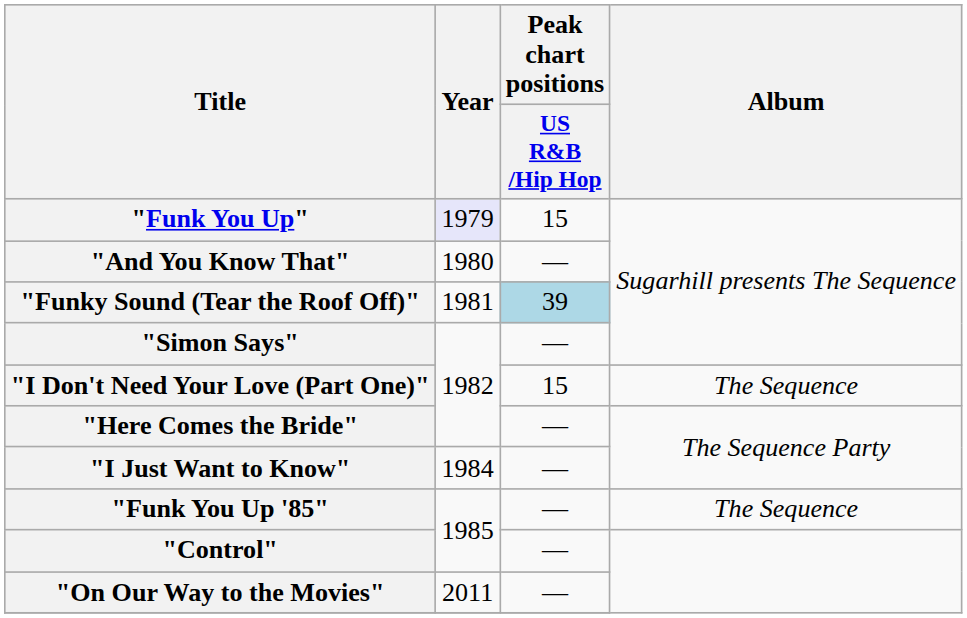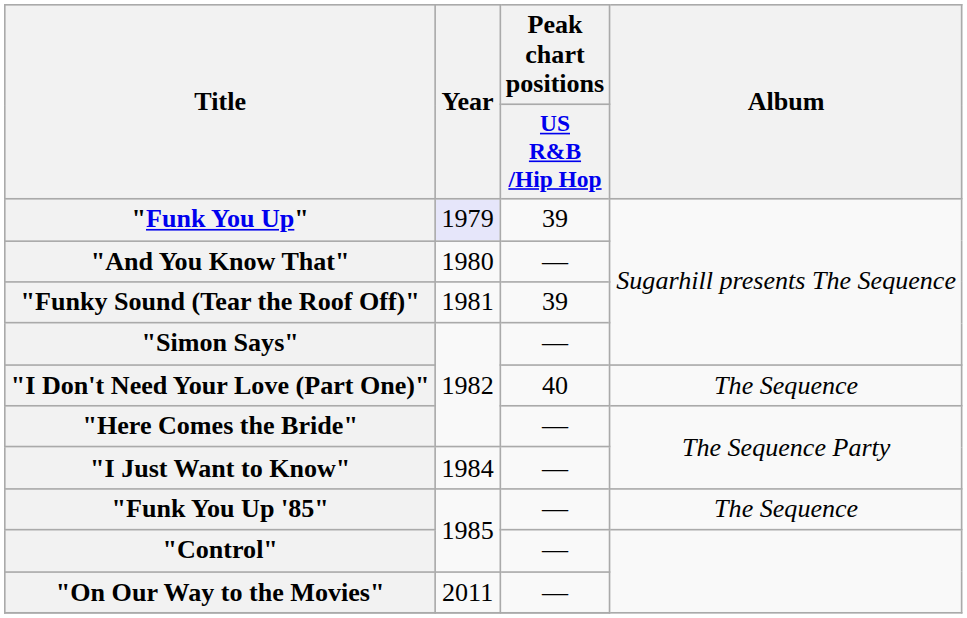(555, 219) 15 -> (555, 219) 39
(555, 302) lightblue background -> (555, 302) no background
(555, 384) 15 -> (555, 384) 40
